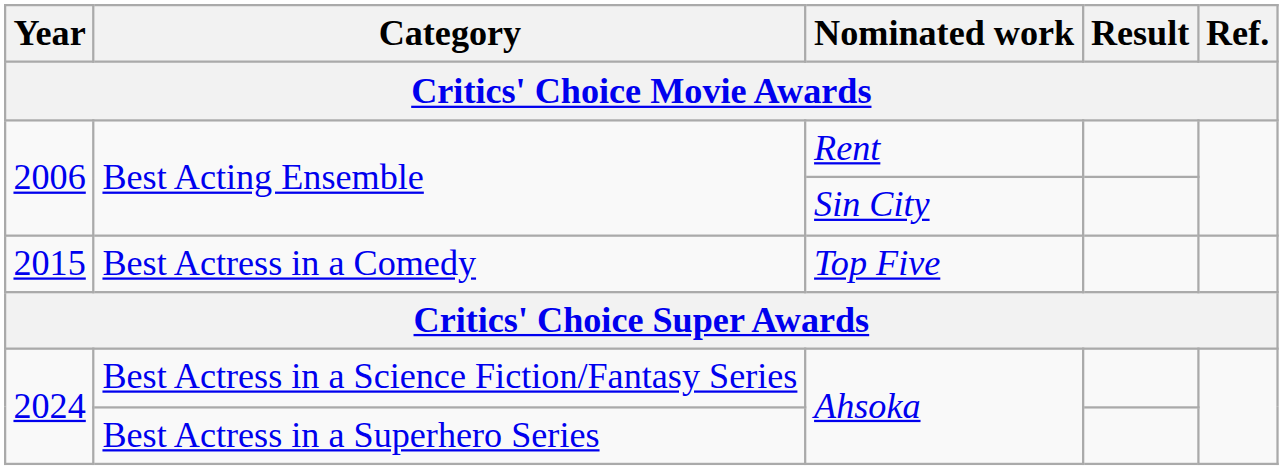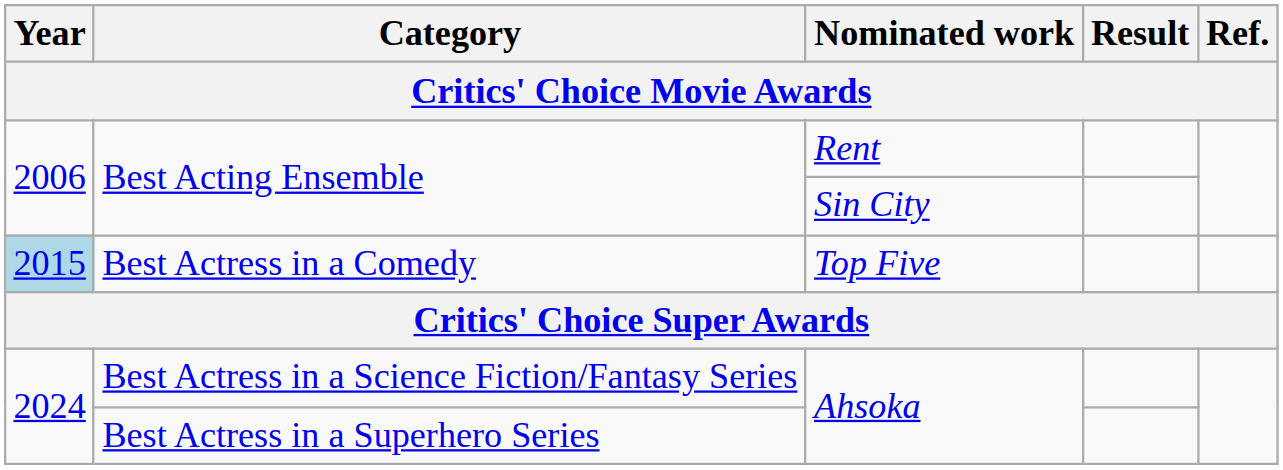(50, 262) no background -> (50, 262) lightblue background
